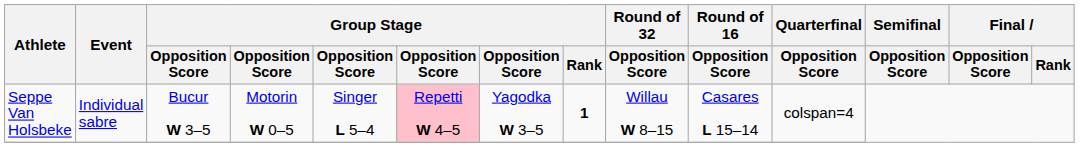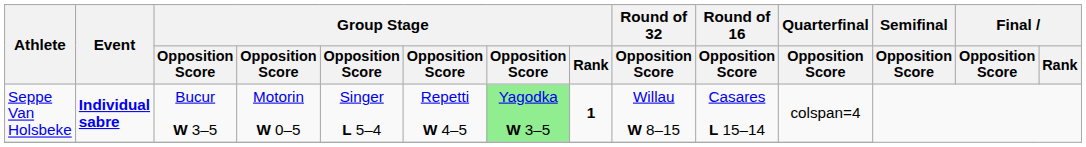(111, 114) normal -> (114, 114) bold
(438, 114) pink background -> (445, 114) no background
(521, 114) no background -> (528, 114) lightgreen background
